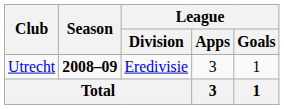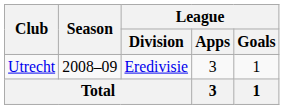(90, 66) bold -> (90, 66) normal
